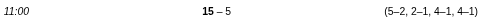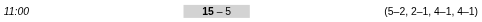(217, 11) no background -> (217, 11) lightgrey background
